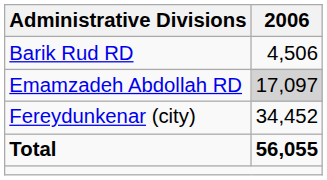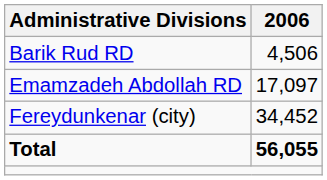(287, 85) lightgrey background -> (287, 85) no background
